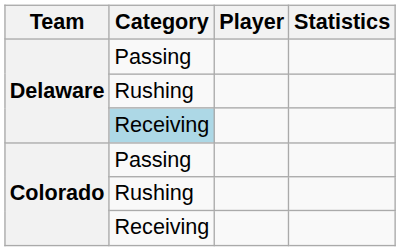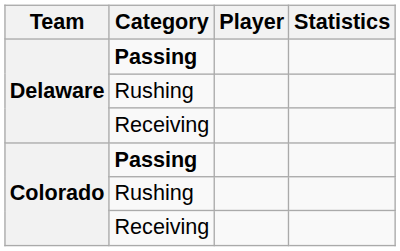(153, 56) normal -> (156, 56) bold
(162, 124) lightblue background -> (162, 124) no background
(153, 159) normal -> (156, 159) bold
